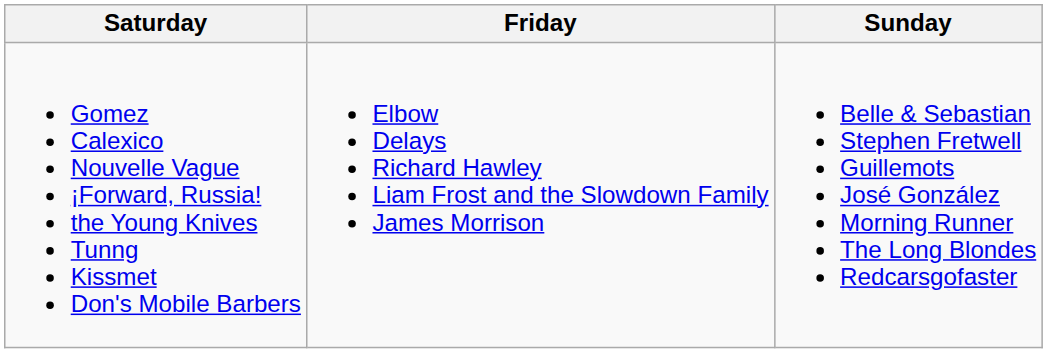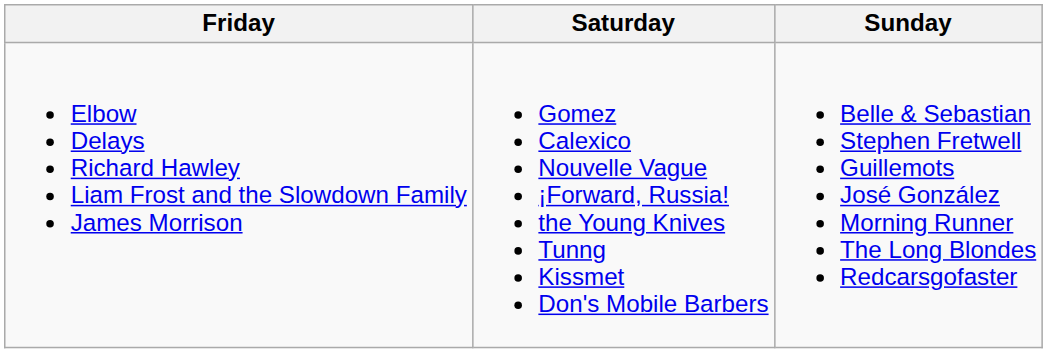columns swapped: (540, 23) <-> (156, 23)
